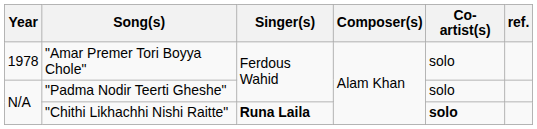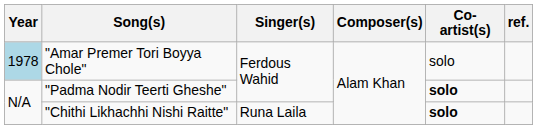(23, 61) no background -> (23, 61) lightblue background
(442, 91) normal -> (443, 91) bold
(275, 113) bold -> (273, 113) normal
